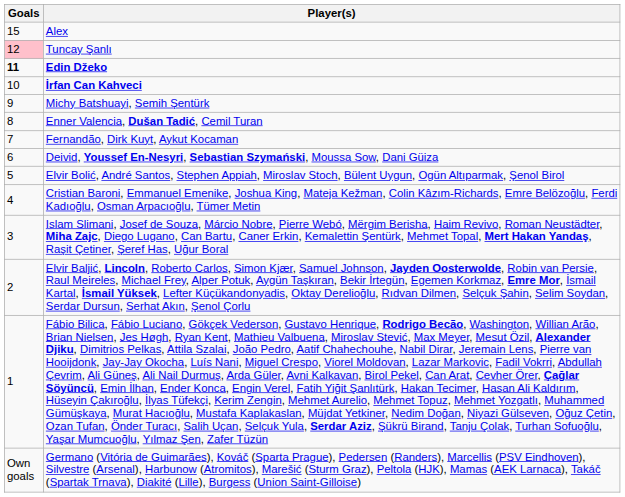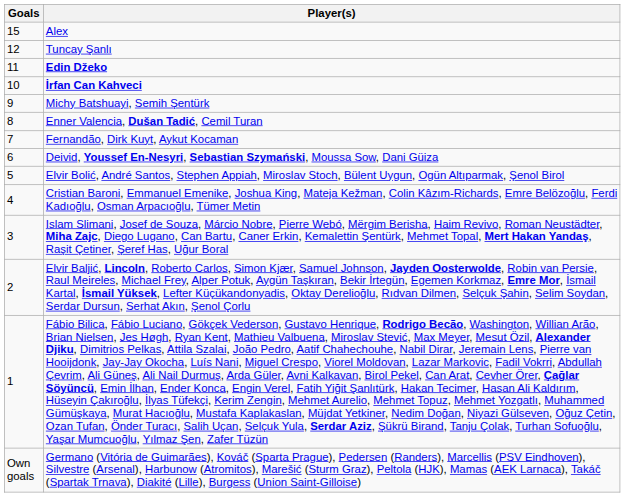(13, 49) pink background -> (13, 49) no background
(13, 67) bold -> (13, 67) normal
